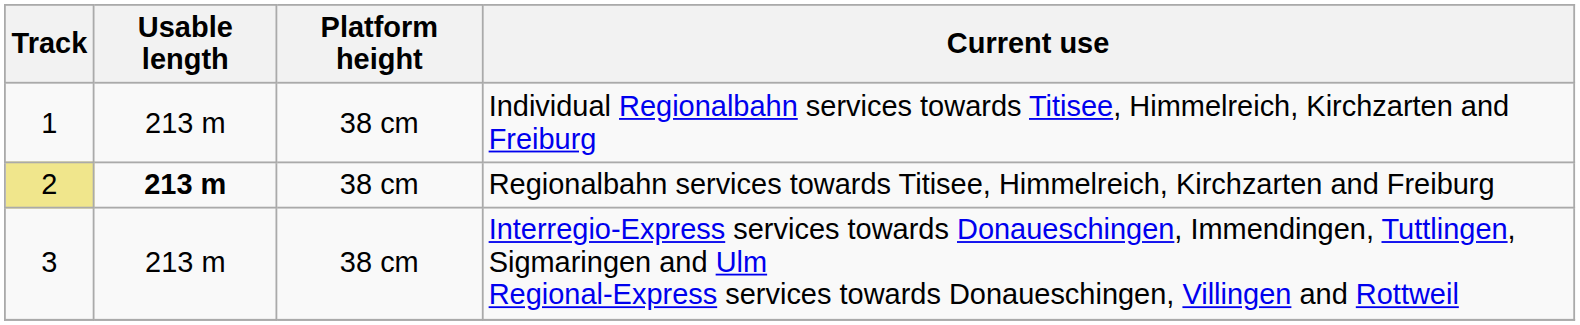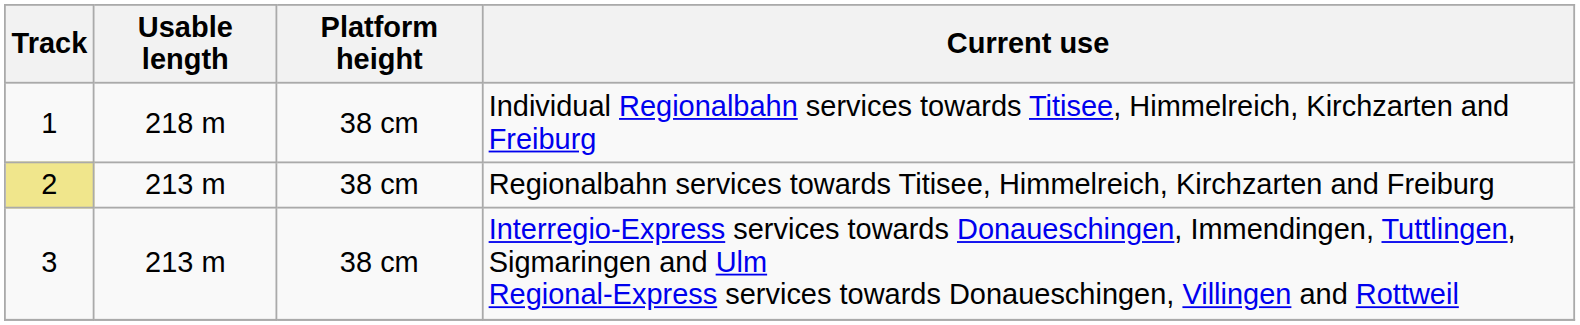(185, 122) 213 m -> (185, 122) 218 m
(185, 184) bold -> (185, 184) normal
